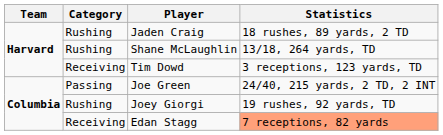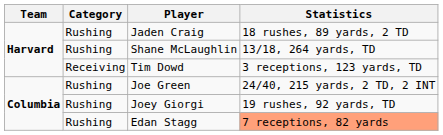(89, 86) Passing -> (89, 86) Rushing
(95, 122) Receiving -> (89, 122) Rushing
